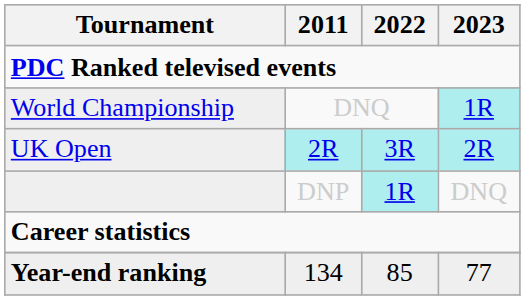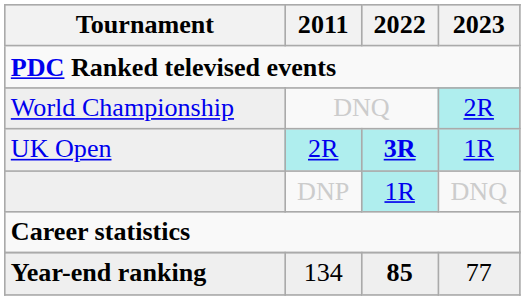(479, 107) 1R -> (479, 107) 2R
(400, 149) normal -> (400, 149) bold
(479, 149) 2R -> (479, 149) 1R
(400, 273) normal -> (400, 273) bold
